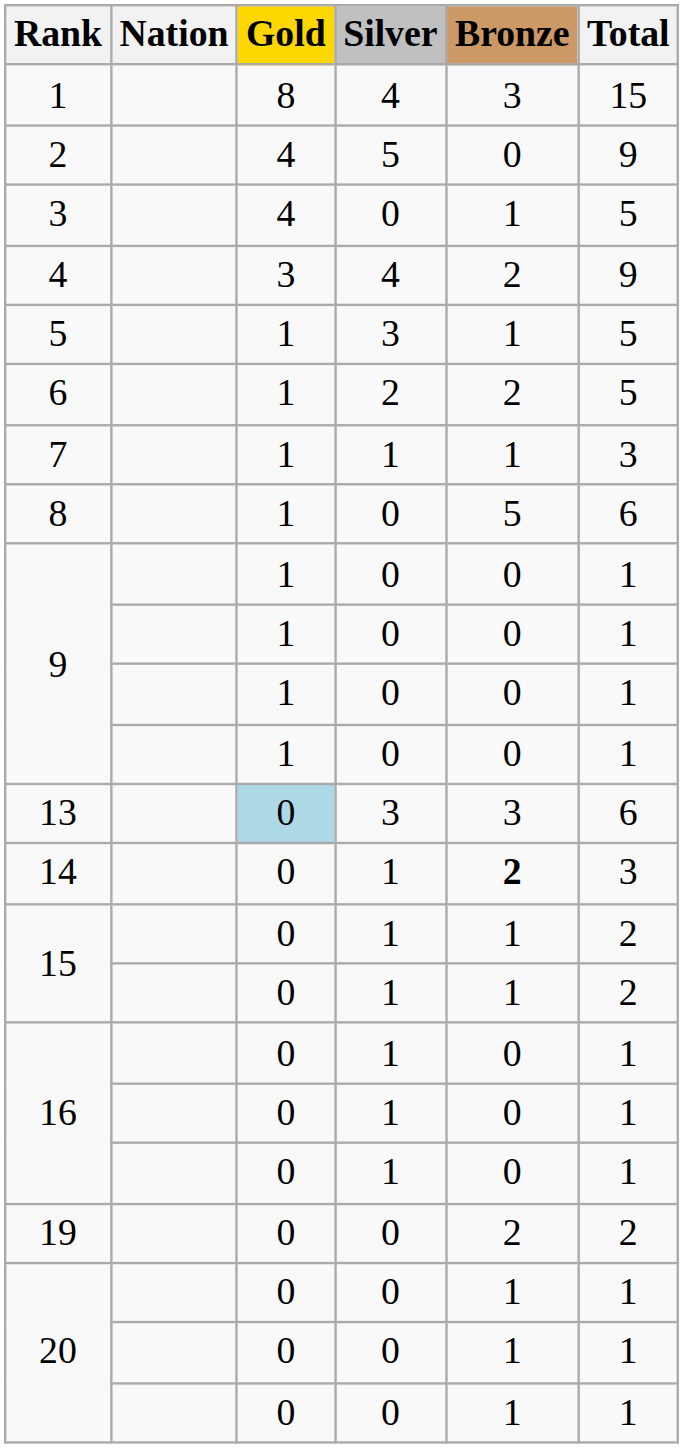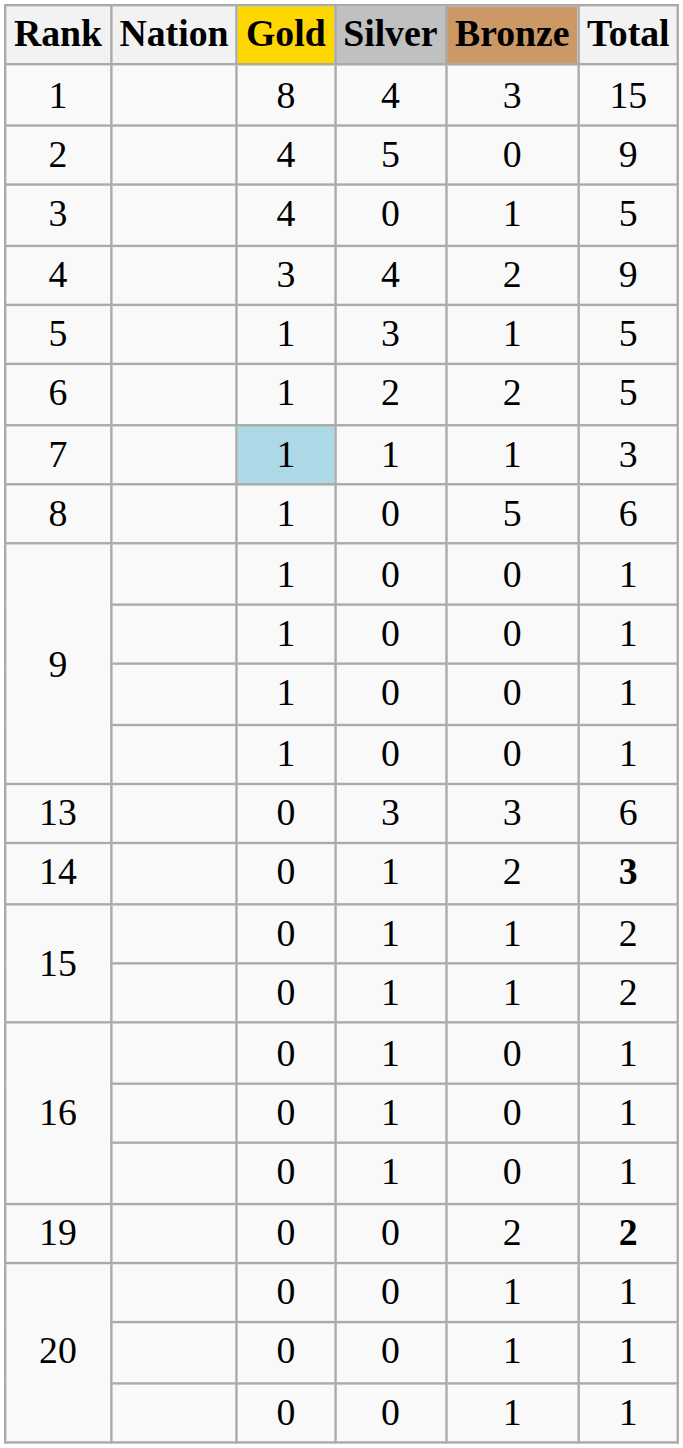(286, 453) no background -> (286, 453) lightblue background
(286, 812) lightblue background -> (286, 812) no background
(512, 872) bold -> (512, 872) normal
(628, 872) normal -> (628, 872) bold
(628, 1232) normal -> (628, 1232) bold
